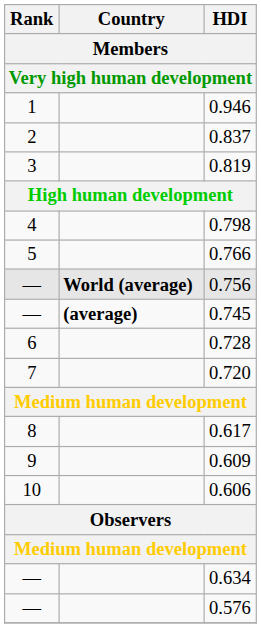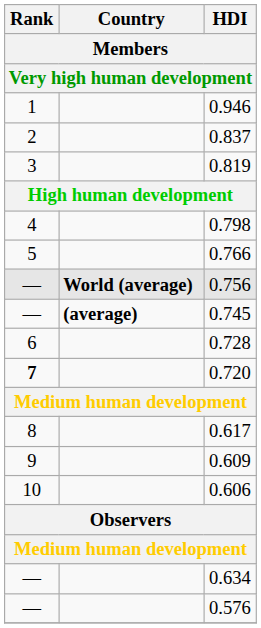(32, 372) normal -> (32, 372) bold
